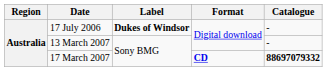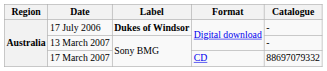(201, 58) bold -> (201, 58) normal
(293, 58) bold -> (293, 58) normal
